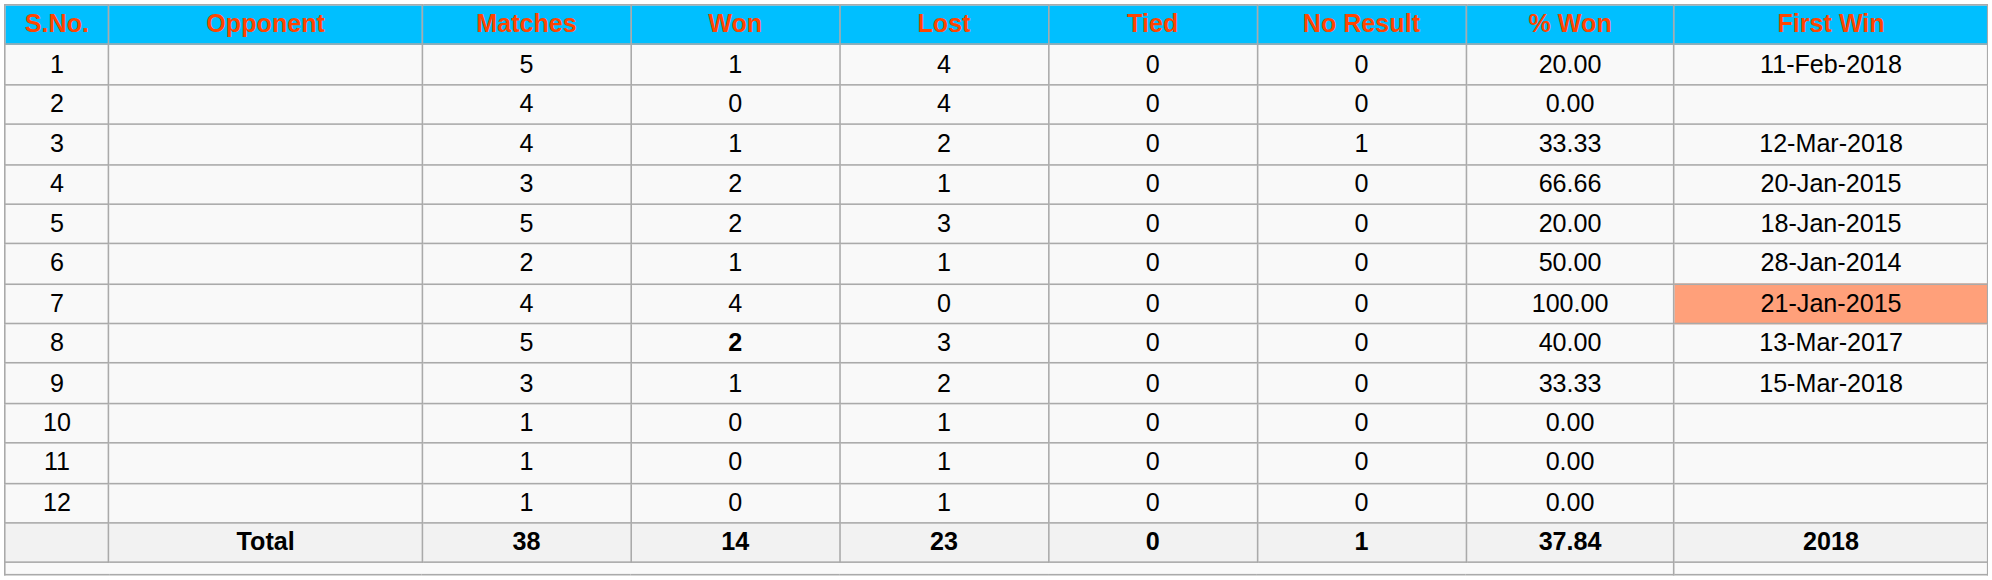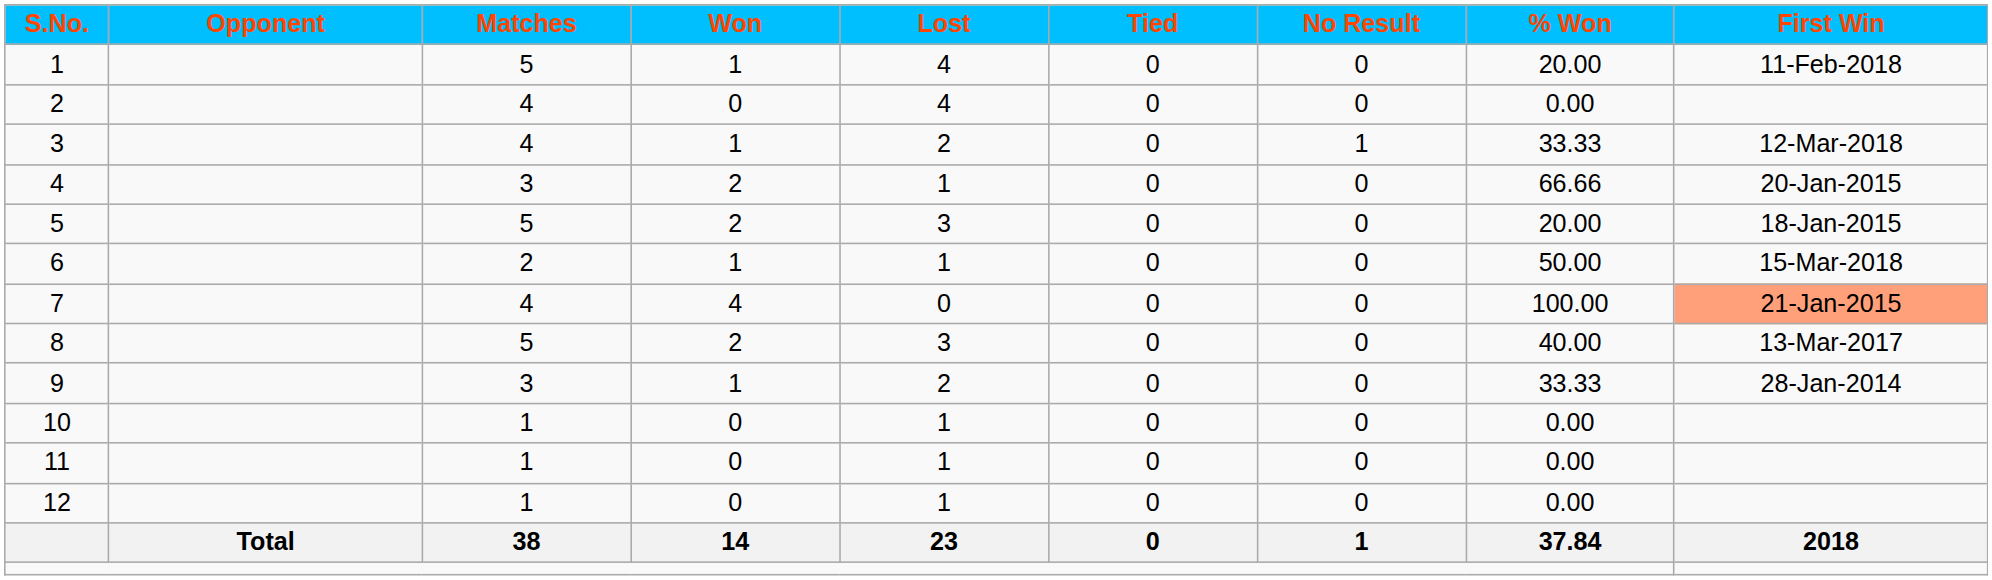(1831, 263) 28-Jan-2014 -> (1831, 263) 15-Mar-2018
(735, 343) bold -> (735, 343) normal
(1831, 382) 15-Mar-2018 -> (1831, 382) 28-Jan-2014
